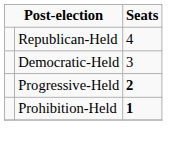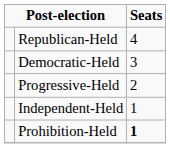(130, 85) bold -> (134, 85) normal
+ row: (71, 108)
